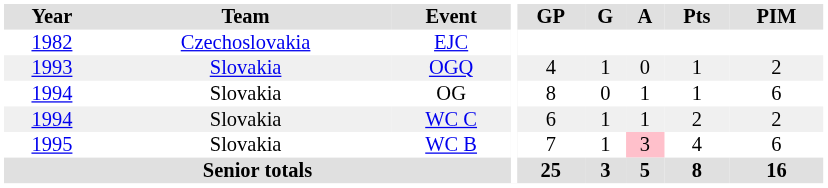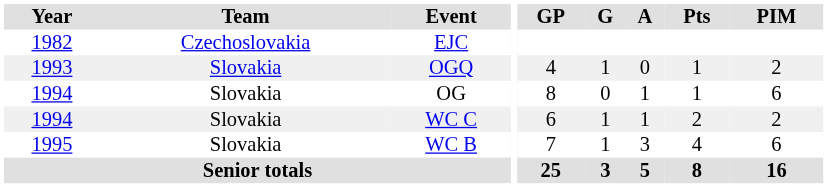(645, 144) pink background -> (645, 144) no background
